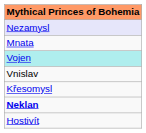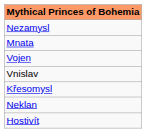(28, 27) lavender background -> (28, 27) no background
(19, 58) paleturquoise background -> (19, 58) no background
(23, 105) bold -> (22, 105) normal
